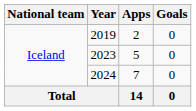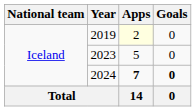(136, 34) no background -> (136, 34) lightyellow background
(136, 75) normal -> (136, 75) bold
(172, 75) normal -> (172, 75) bold
